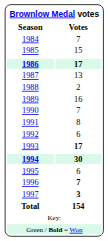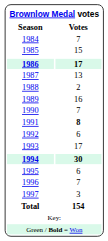(78, 122) normal -> (78, 122) bold
(78, 146) bold -> (78, 146) normal
(78, 182) bold -> (78, 182) normal
(78, 194) bold -> (78, 194) normal
